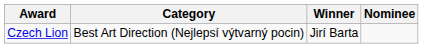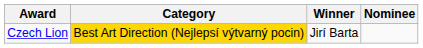(189, 33) no background -> (189, 33) gold background
